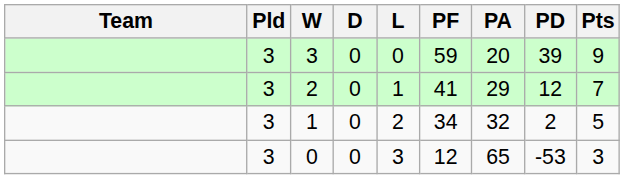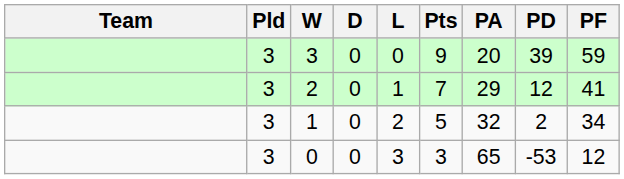columns swapped: (446, 21) <-> (598, 21)
